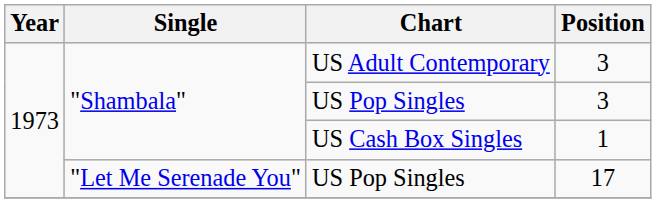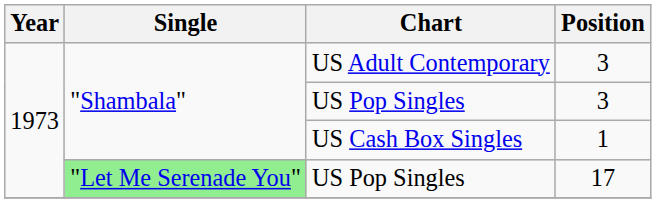(186, 178) no background -> (186, 178) lightgreen background
